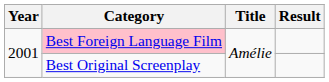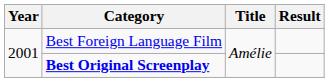(134, 41) pink background -> (134, 41) no background
(123, 65) normal -> (128, 65) bold
